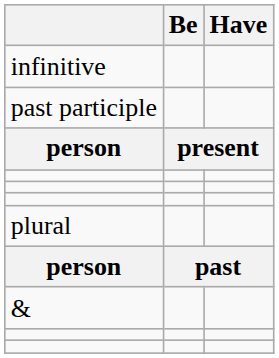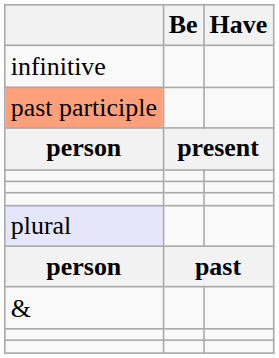(84, 107) no background -> (84, 107) lightsalmon background
(41, 225) no background -> (41, 225) lavender background
